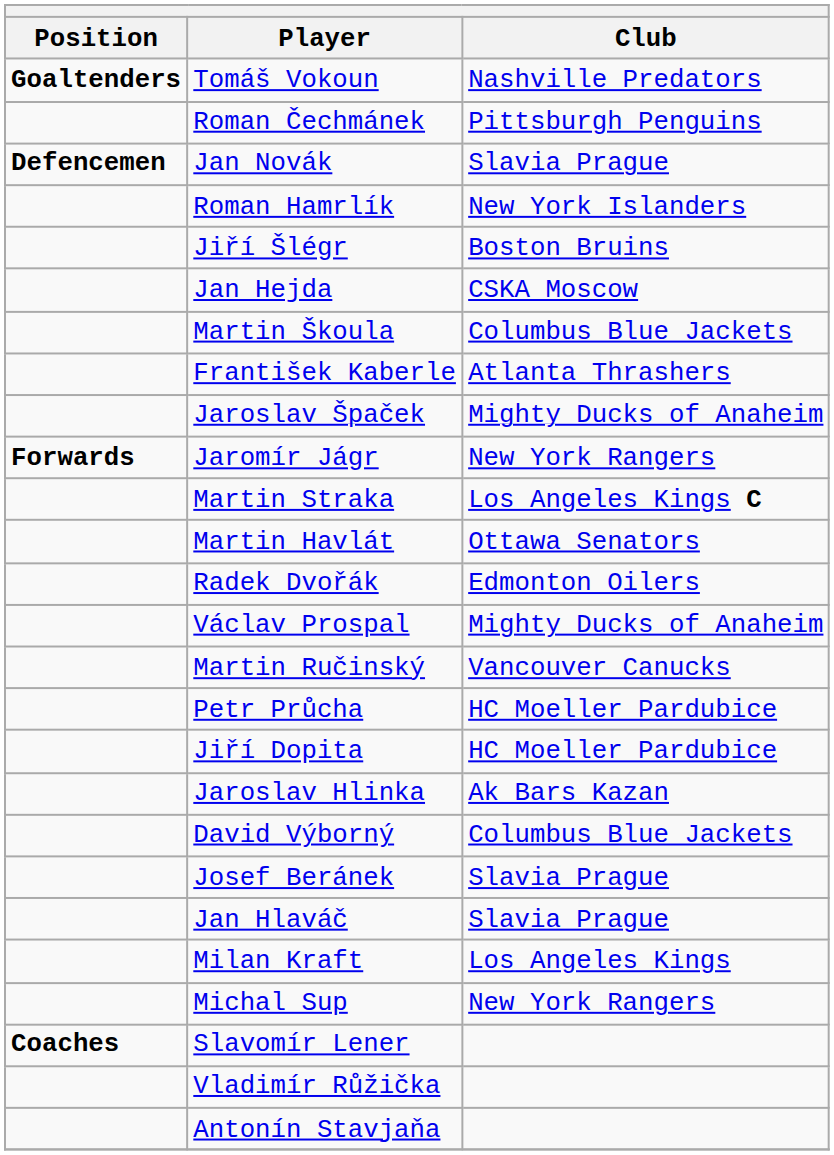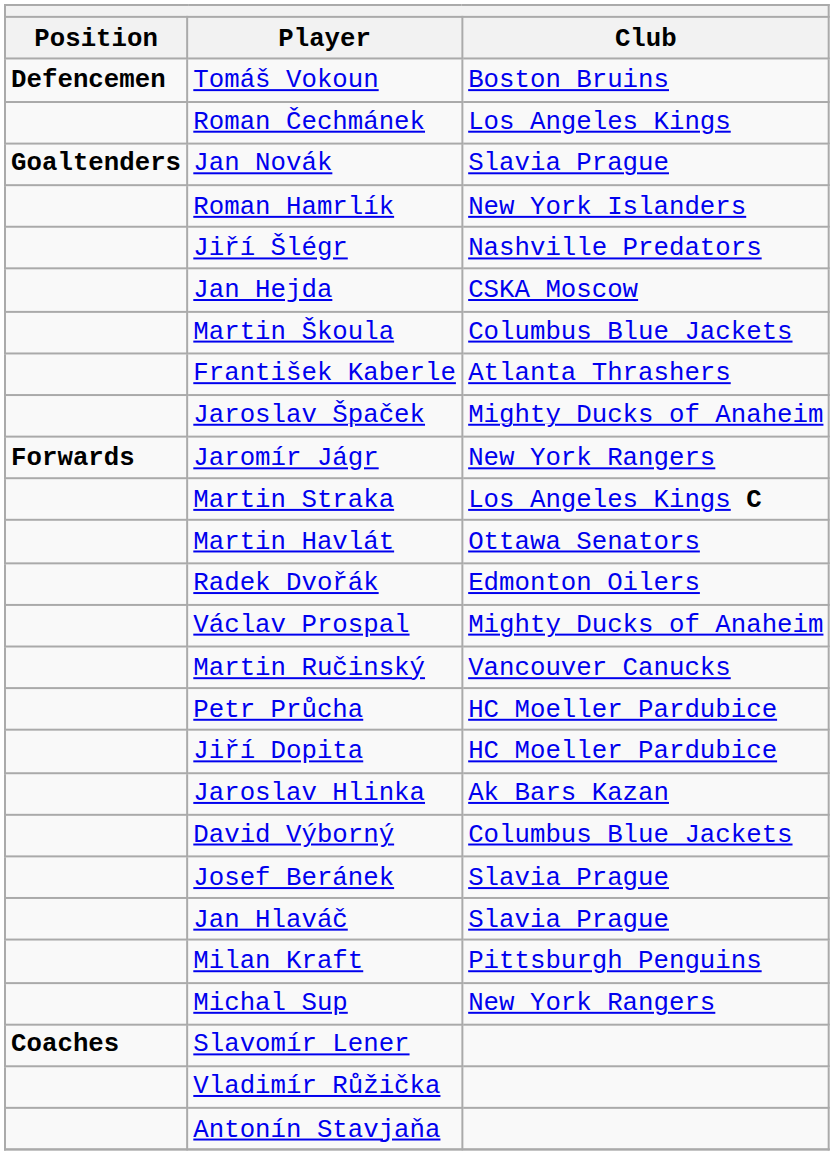(96, 80) Goaltenders -> (88, 80) Defencemen
(615, 80) Nashville Predators -> (569, 80) Boston Bruins
(615, 122) Pittsburgh Penguins -> (599, 122) Los Angeles Kings
(88, 164) Defencemen -> (96, 164) Goaltenders
(569, 248) Boston Bruins -> (615, 248) Nashville Predators
(599, 961) Los Angeles Kings -> (615, 961) Pittsburgh Penguins
